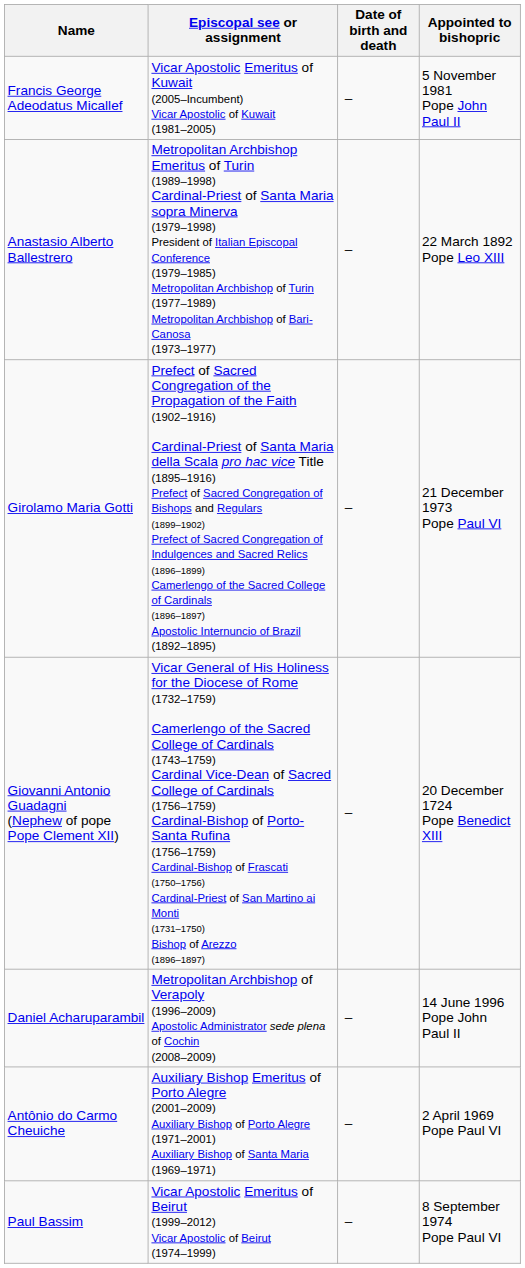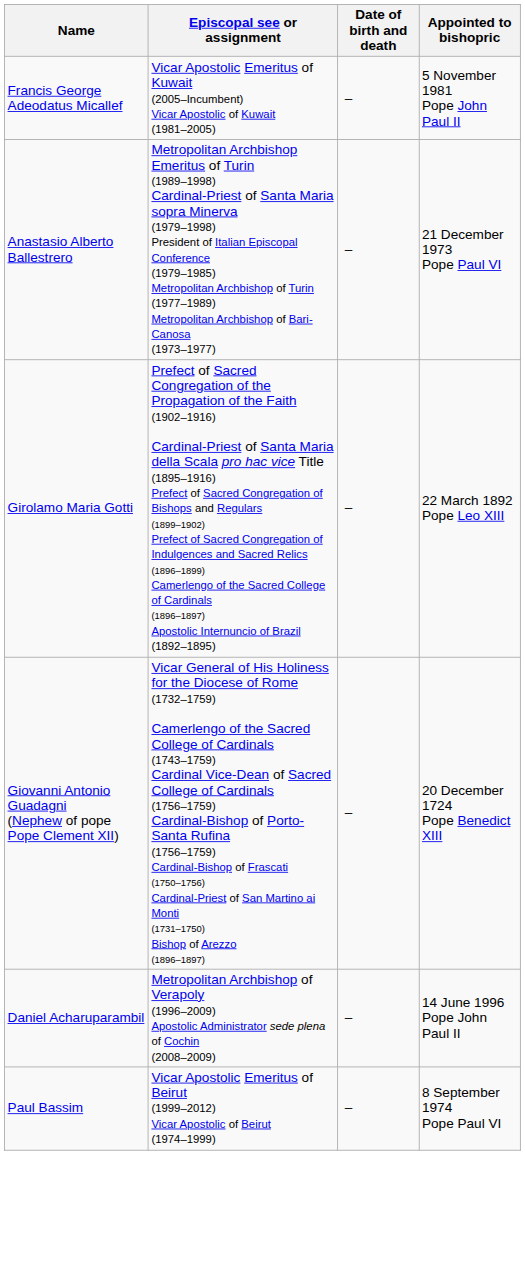(467, 249) 22 March 1892 Pope Leo XIII -> (463, 249) 21 December 1973 Pope Paul VI
(463, 508) 21 December 1973 Pope Paul VI -> (467, 508) 22 March 1892 Pope Leo XIII
- row: (62, 1123)
